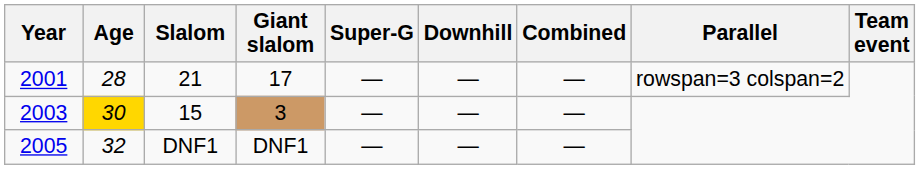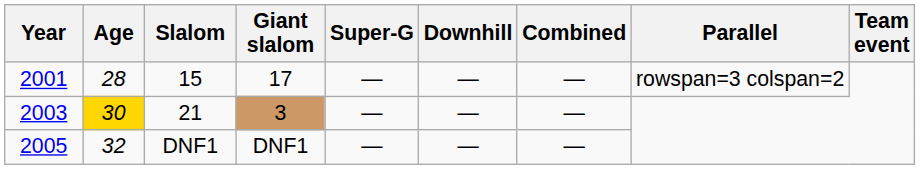(190, 79) 21 -> (190, 79) 15
(190, 112) 15 -> (190, 112) 21
